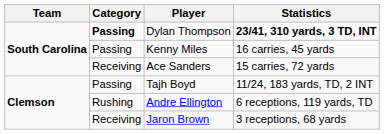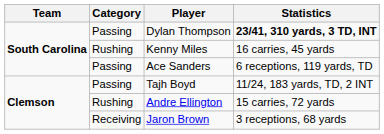(113, 31) bold -> (112, 31) normal
(112, 49) Passing -> (113, 49) Rushing
(117, 66) Receiving -> (112, 66) Passing
(285, 66) 15 carries, 72 yards -> (304, 66) 6 receptions, 119 yards, TD
(304, 102) 6 receptions, 119 yards, TD -> (285, 102) 15 carries, 72 yards
